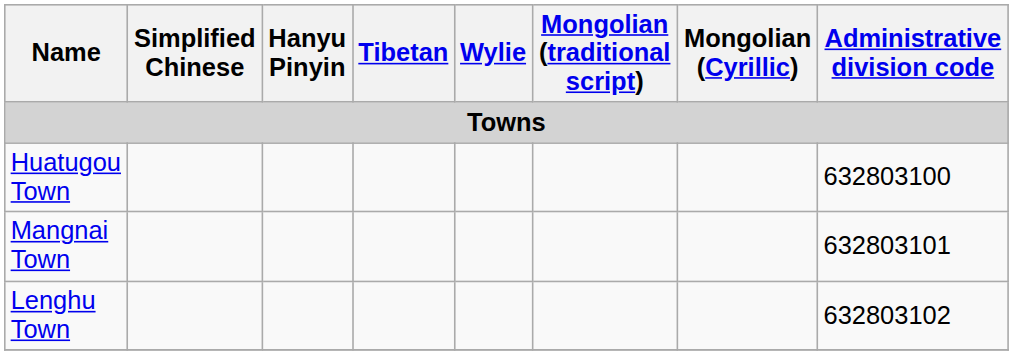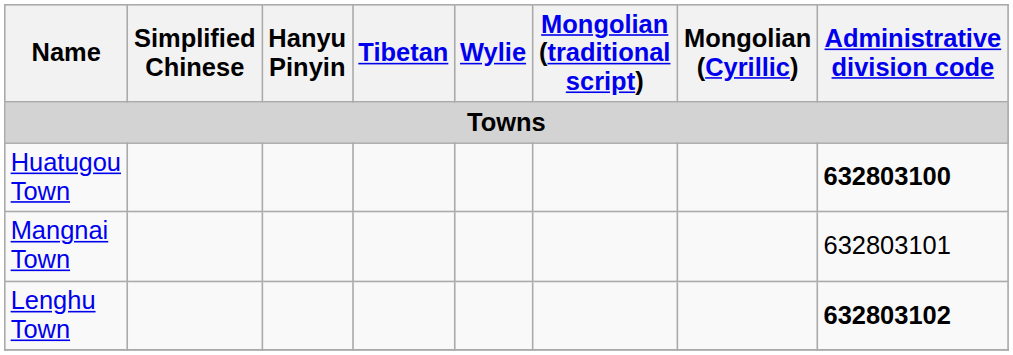(887, 176) normal -> (887, 176) bold
(887, 314) normal -> (887, 314) bold
